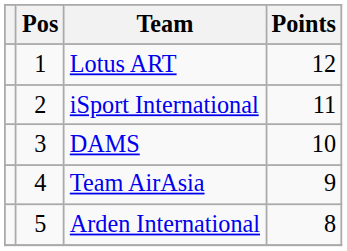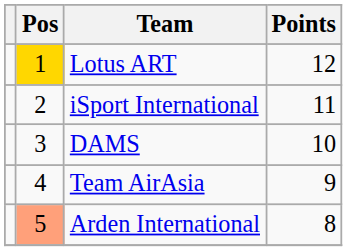(40, 64) no background -> (40, 64) gold background
(40, 223) no background -> (40, 223) lightsalmon background
